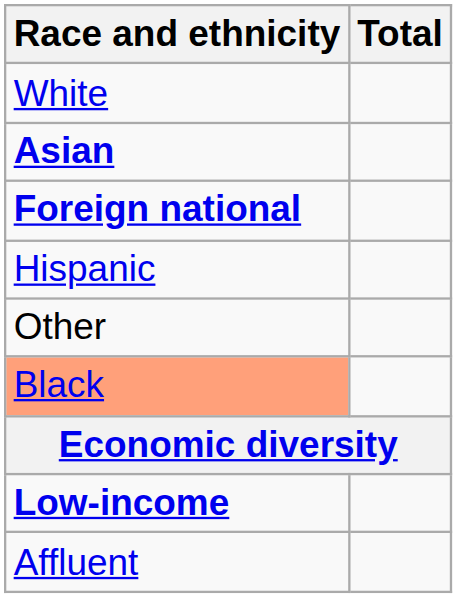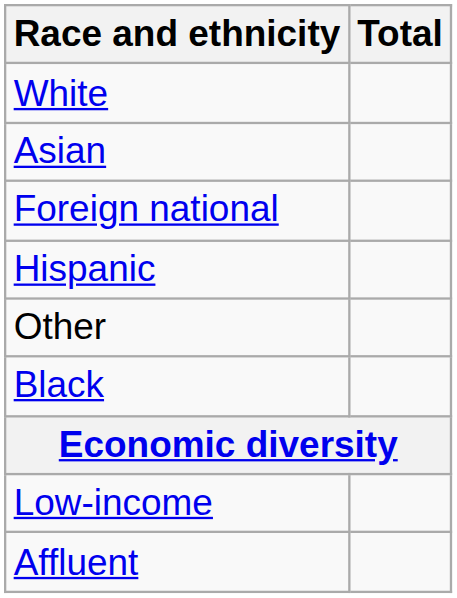(64, 151) bold -> (60, 151) normal
(157, 209) bold -> (146, 209) normal
(59, 385) lightsalmon background -> (59, 385) no background
(121, 502) bold -> (113, 502) normal
